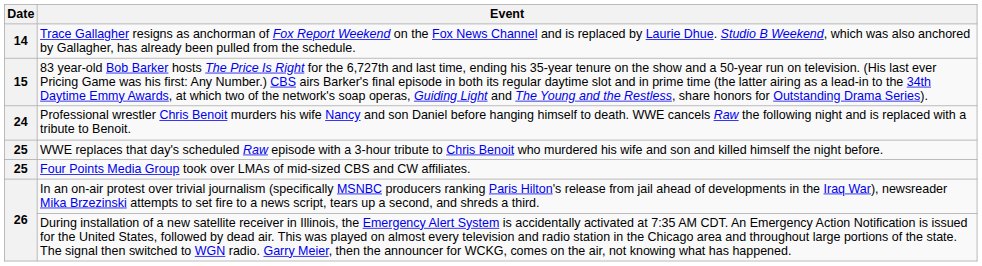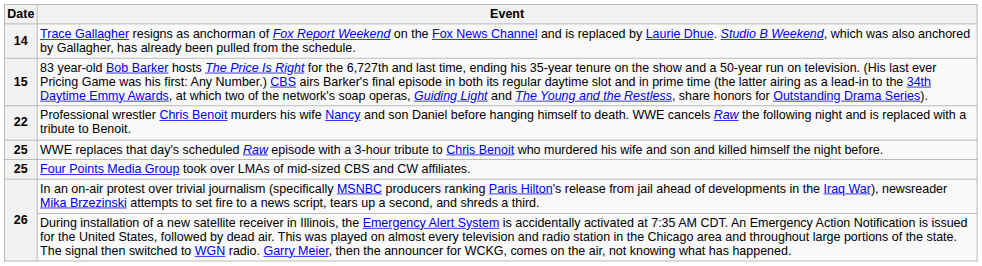(21, 122) 24 -> (21, 122) 22
